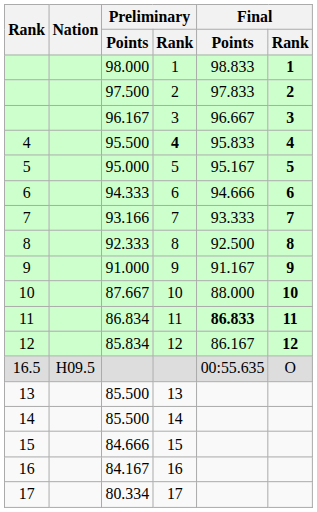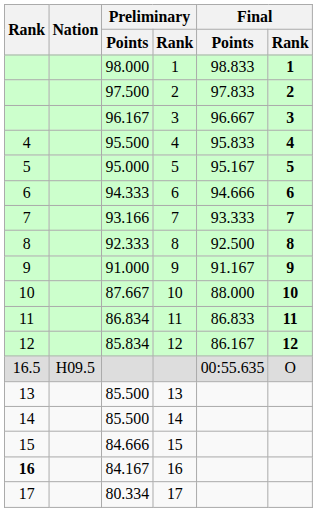(175, 142) bold -> (175, 142) normal
(233, 318) bold -> (233, 318) normal
(27, 469) normal -> (27, 469) bold
